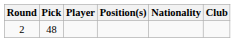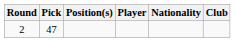columns swapped: (80, 12) <-> (123, 12)
(51, 29) 48 -> (51, 29) 47
